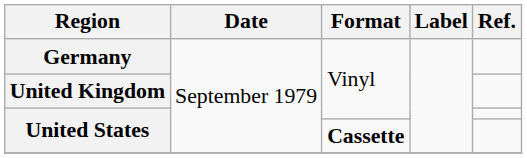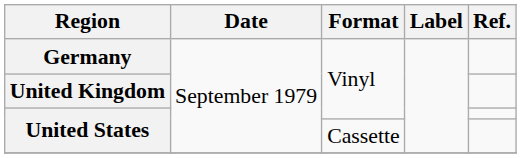(366, 135) bold -> (363, 135) normal
